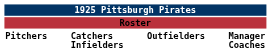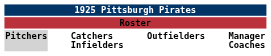(26, 36) no background -> (26, 36) lightgrey background
